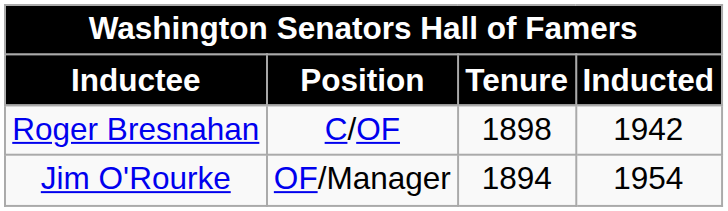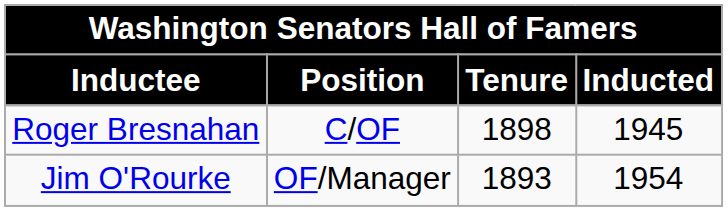(648, 129) 1942 -> (648, 129) 1945
(517, 179) 1894 -> (517, 179) 1893
